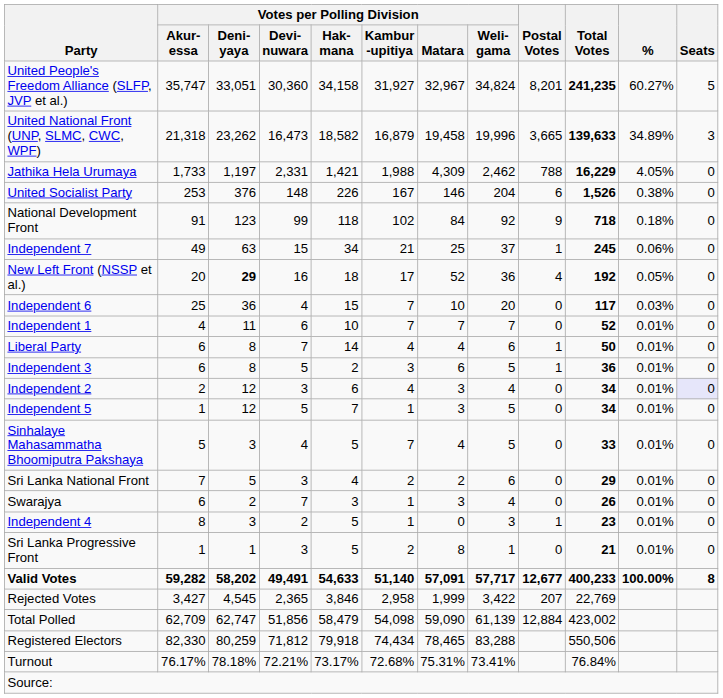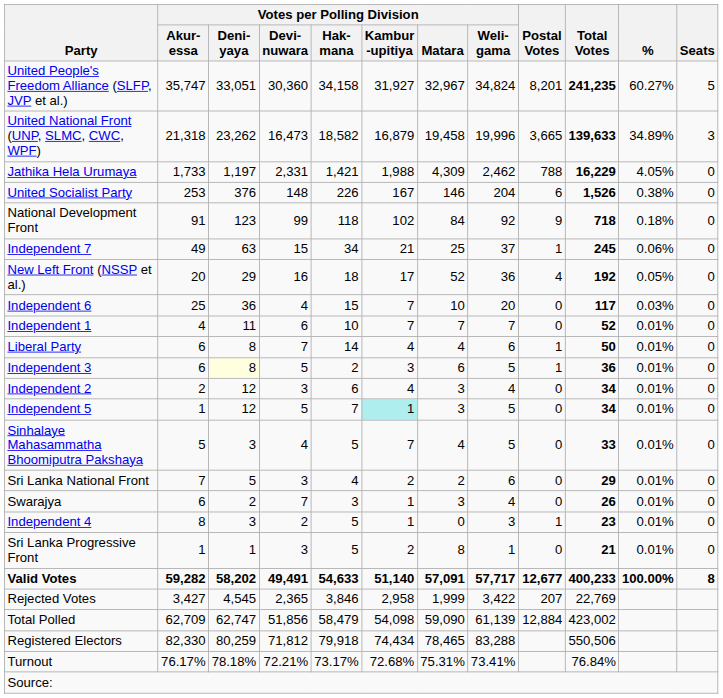(249, 277) bold -> (249, 277) normal
(252, 367) no background -> (252, 367) lightyellow background
(711, 388) lavender background -> (711, 388) no background
(411, 409) no background -> (411, 409) paleturquoise background
